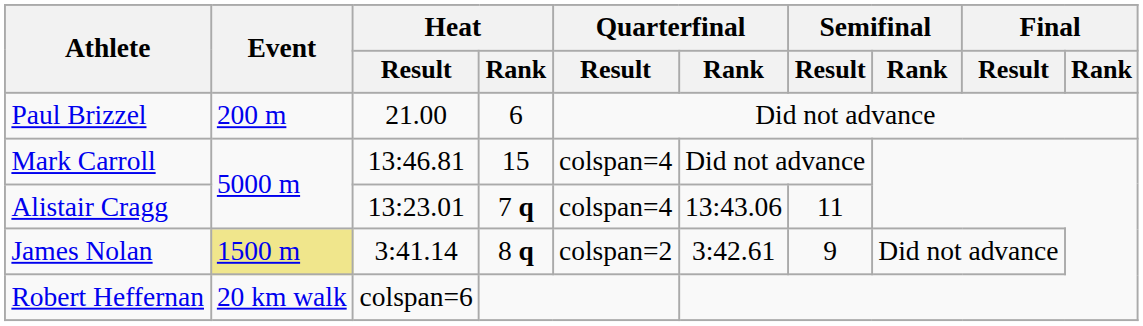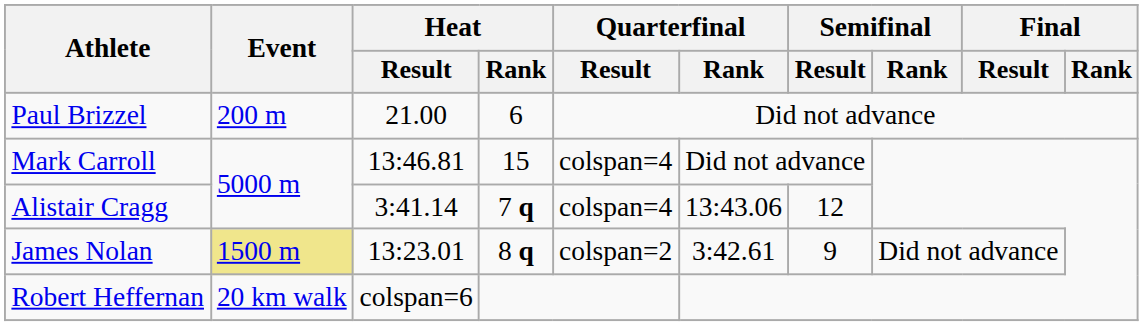(416, 206) 13:23.01 -> (416, 206) 3:41.14
(830, 206) 11 -> (830, 206) 12
(416, 251) 3:41.14 -> (416, 251) 13:23.01
